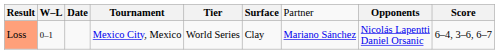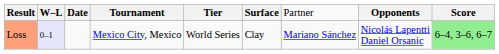(46, 35) no background -> (46, 35) lavender background
(463, 35) no background -> (463, 35) lightgreen background
